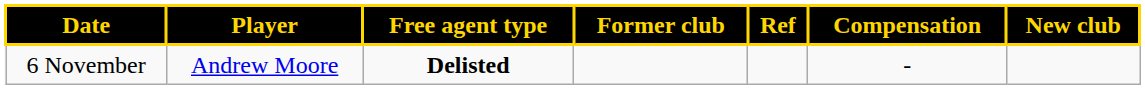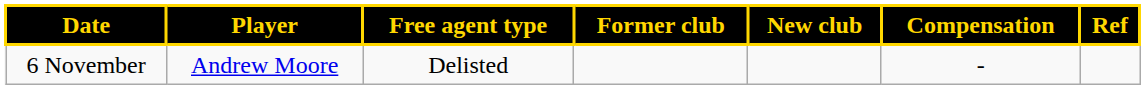columns swapped: (1073, 25) <-> (778, 25)
(468, 64) bold -> (468, 64) normal
